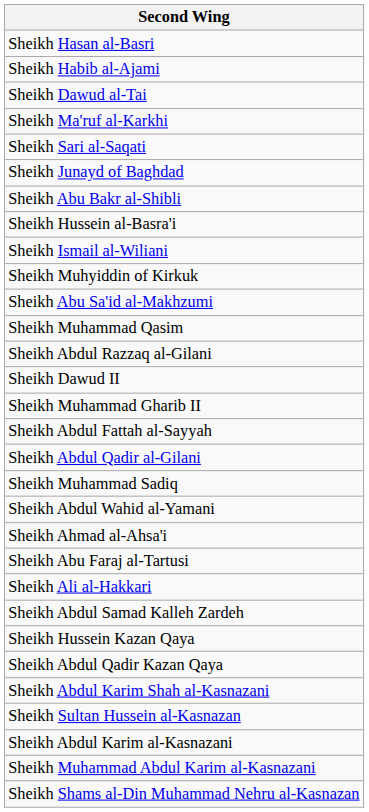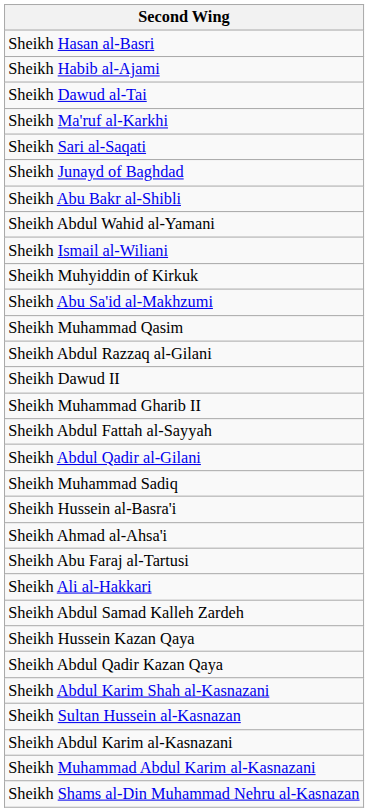(92, 224) Sheikh Hussein al-Basra'i -> (112, 224) Sheikh Abdul Wahid al-Yamani
(112, 509) Sheikh Abdul Wahid al-Yamani -> (92, 509) Sheikh Hussein al-Basra'i
